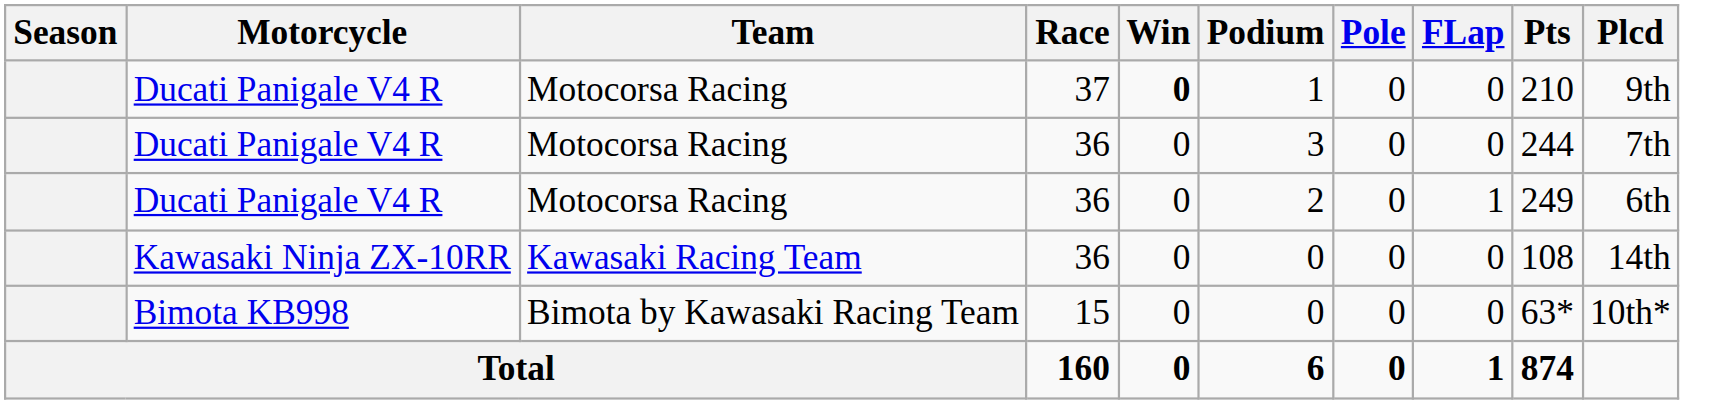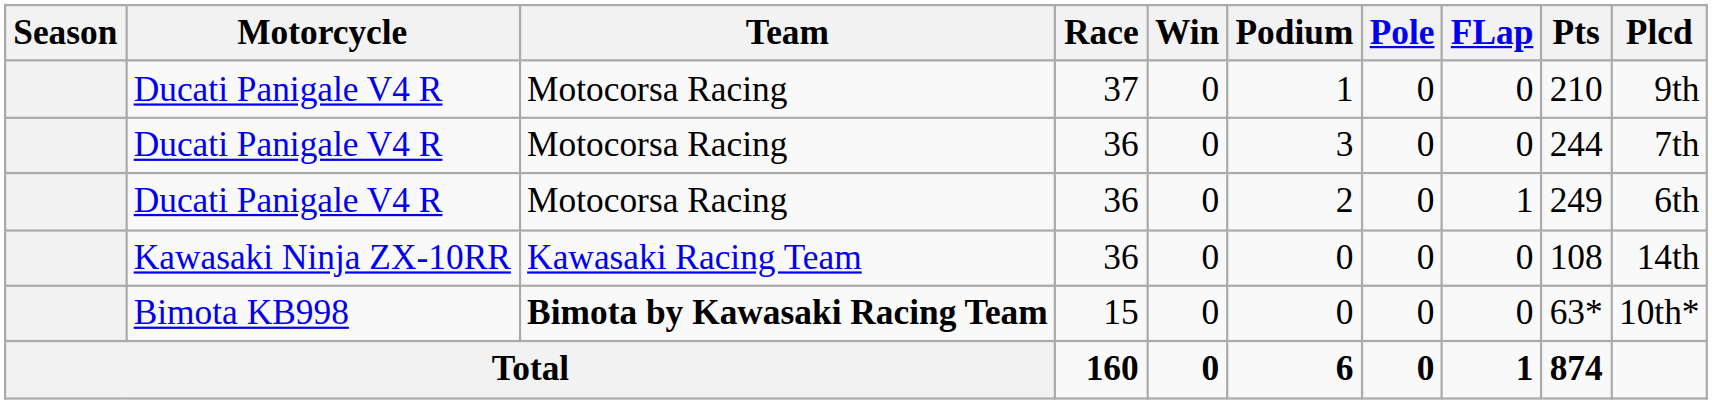(1182, 88) bold -> (1210, 88) normal
(773, 312) normal -> (787, 312) bold
